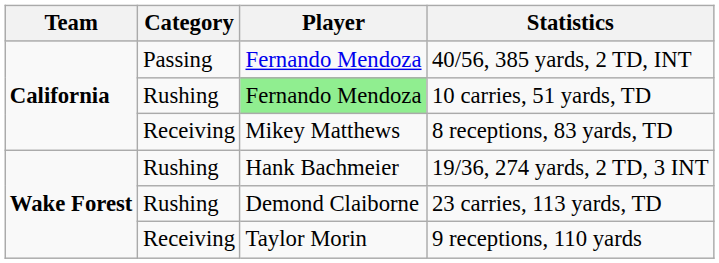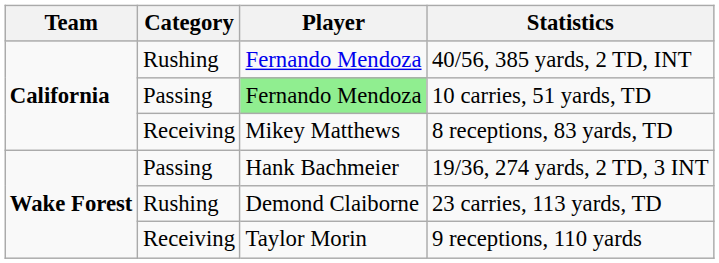(178, 59) Passing -> (181, 59) Rushing
(181, 95) Rushing -> (178, 95) Passing
(181, 167) Rushing -> (178, 167) Passing
